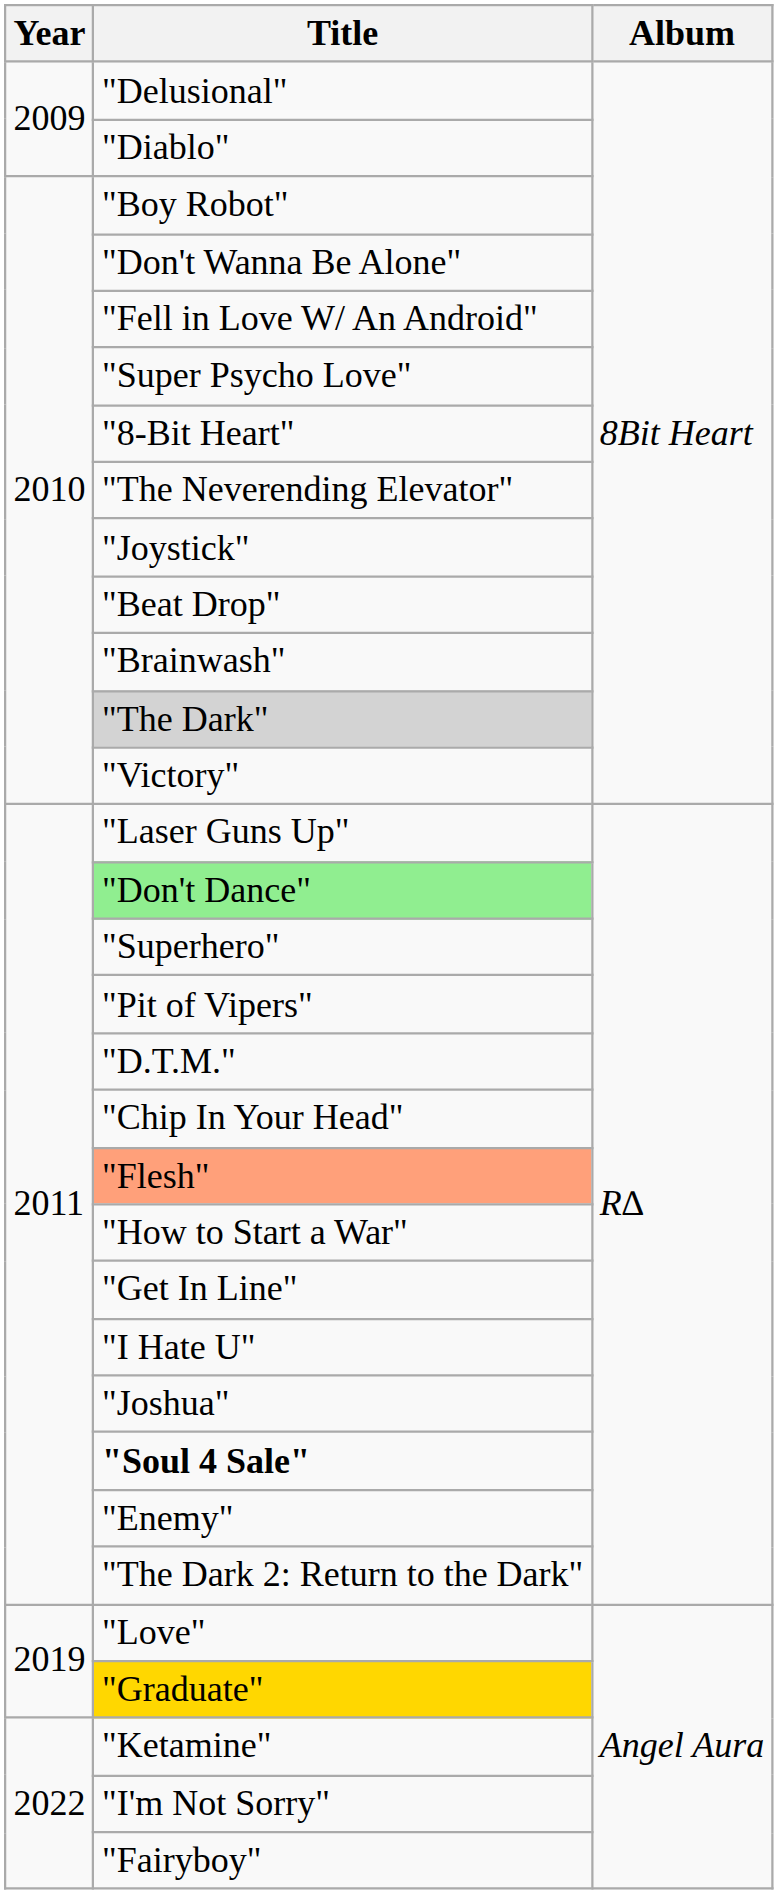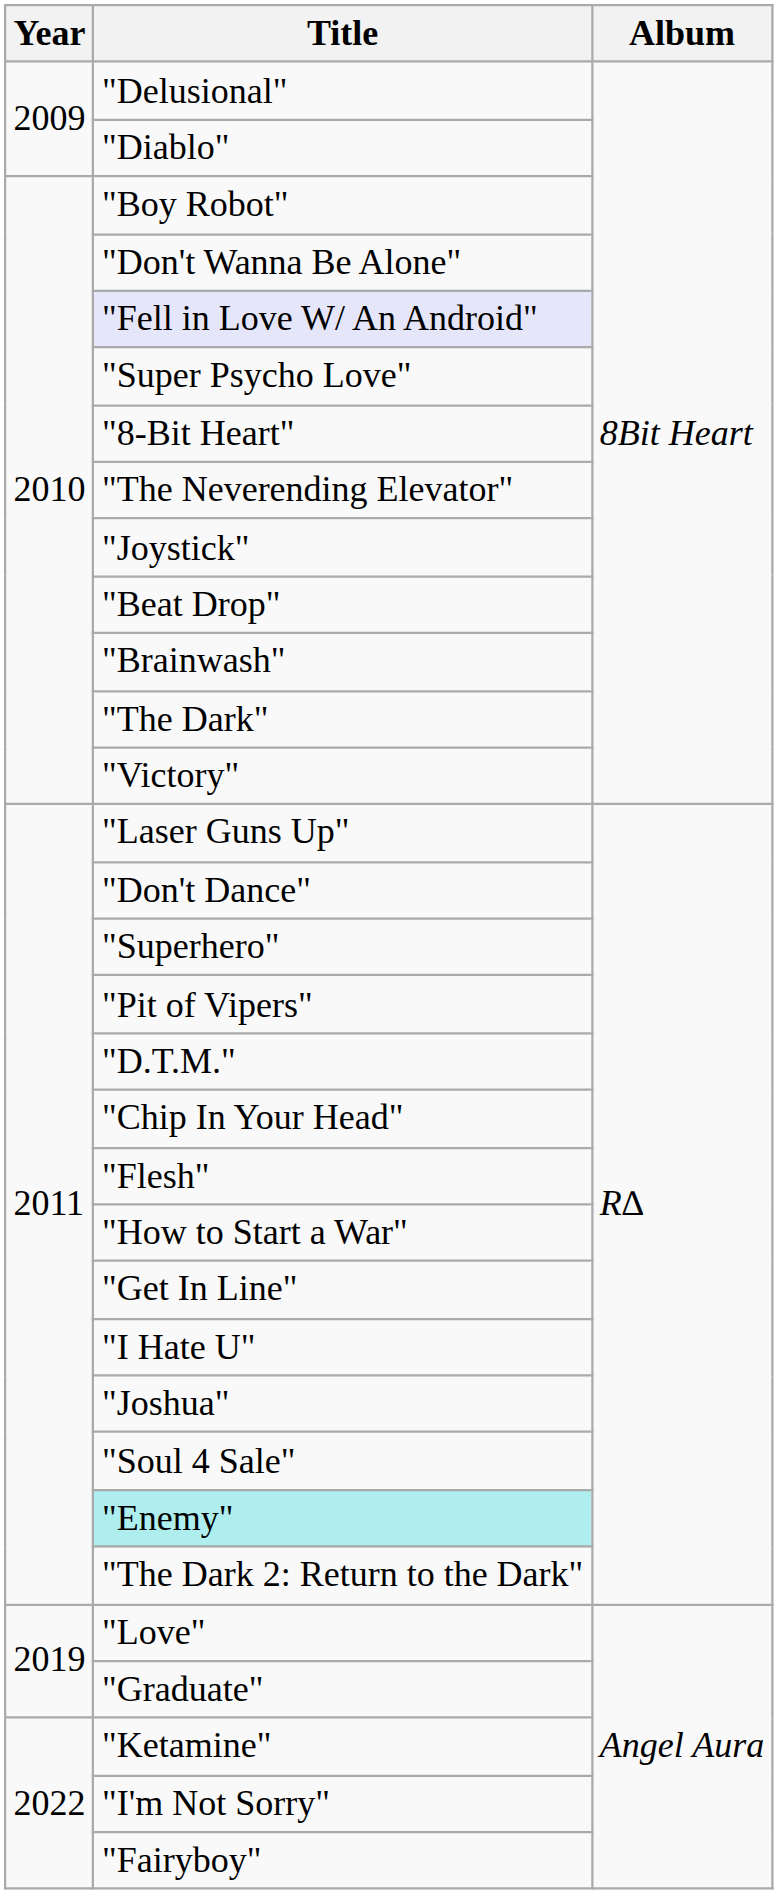(320, 318) no background -> (320, 318) lavender background
(185, 718) lightgrey background -> (185, 718) no background
(206, 889) lightgreen background -> (206, 889) no background
(156, 1174) lightsalmon background -> (156, 1174) no background
(206, 1460) bold -> (199, 1460) normal
(168, 1517) no background -> (168, 1517) paleturquoise background
(183, 1688) gold background -> (183, 1688) no background
